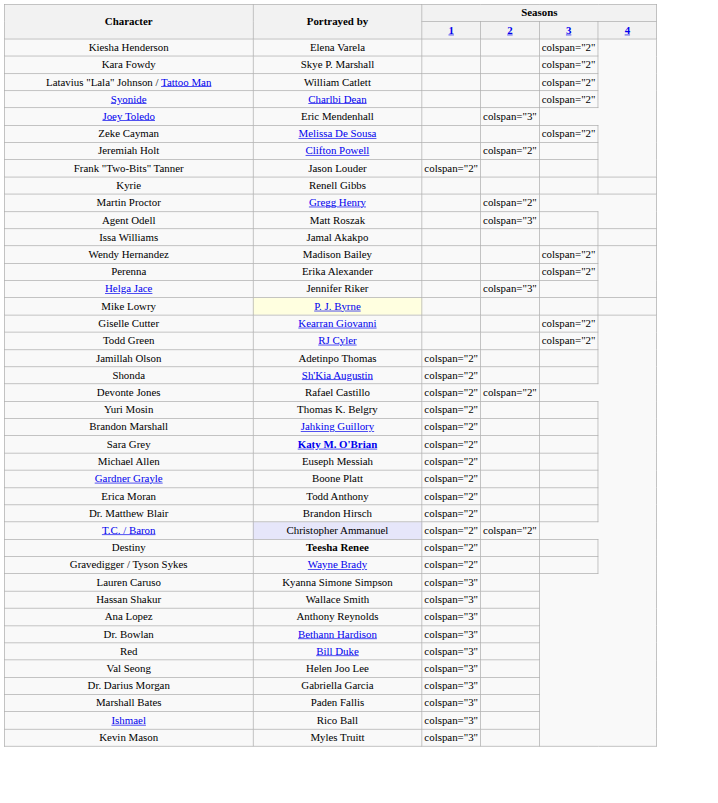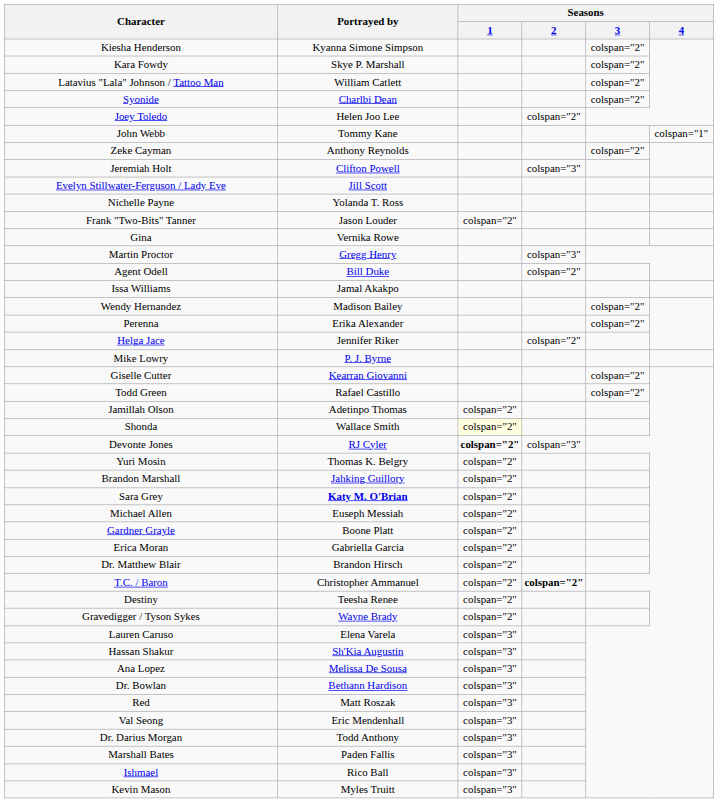(337, 47) Elena Varela -> (368, 47) Kyanna Simone Simpson
(337, 116) Eric Mendenhall -> (368, 116) Helen Joo Lee
(510, 116) colspan="3" -> (554, 116) colspan="2"
+ row: (141, 133)
(337, 133) Melissa De Sousa -> (368, 151) Anthony Reynolds
(510, 151) colspan="2" -> (554, 168) colspan="3"
+ row: (141, 185)
+ row: (141, 202)
+ row: (141, 237)
- row: (129, 185)
(510, 202) colspan="2" -> (554, 254) colspan="3"
(337, 220) Matt Roszak -> (368, 271) Bill Duke
(510, 220) colspan="3" -> (554, 271) colspan="2"
(510, 289) colspan="3" -> (554, 340) colspan="2"
(337, 306) lightyellow background -> (368, 358) no background
(337, 340) RJ Cyler -> (368, 392) Rafael Castillo
(337, 375) Sh'Kia Augustin -> (368, 427) Wallace Smith
(451, 375) no background -> (490, 427) lightyellow background
(337, 392) Rafael Castillo -> (368, 444) RJ Cyler
(451, 392) normal -> (490, 444) bold
(510, 392) colspan="2" -> (554, 444) colspan="3"
(337, 496) Todd Anthony -> (368, 548) Gabriella Garcia
(337, 530) lavender background -> (368, 582) no background
(510, 530) normal -> (554, 582) bold
(337, 548) bold -> (368, 599) normal
(337, 582) Kyanna Simone Simpson -> (368, 634) Elena Varela
(337, 599) Wallace Smith -> (368, 651) Sh'Kia Augustin
(337, 617) Anthony Reynolds -> (368, 668) Melissa De Sousa
(337, 651) Bill Duke -> (368, 703) Matt Roszak
(337, 668) Helen Joo Lee -> (368, 720) Eric Mendenhall
(337, 686) Gabriella Garcia -> (368, 737) Todd Anthony
